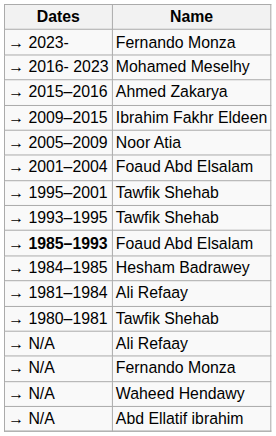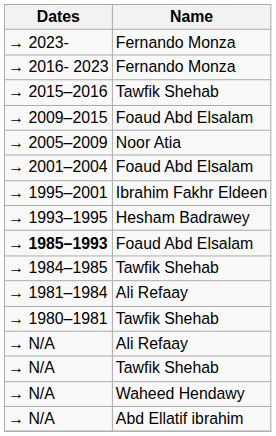(183, 67) Mohamed Meselhy -> (176, 67) Fernando Monza
(172, 92) Ahmed Zakarya -> (167, 92) Tawfik Shehab
(192, 117) Ibrahim Fakhr Eldeen -> (185, 117) Foaud Abd Elsalam
(167, 192) Tawfik Shehab -> (192, 192) Ibrahim Fakhr Eldeen
(167, 218) Tawfik Shehab -> (183, 218) Hesham Badrawey
(183, 268) Hesham Badrawey -> (167, 268) Tawfik Shehab
(176, 368) Fernando Monza -> (167, 368) Tawfik Shehab
